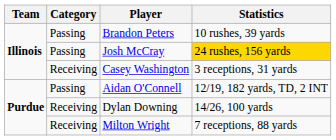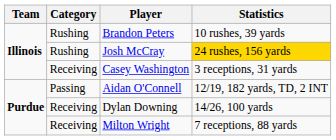(67, 32) Passing -> (69, 32) Rushing
(67, 51) Passing -> (69, 51) Rushing
